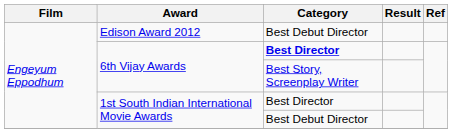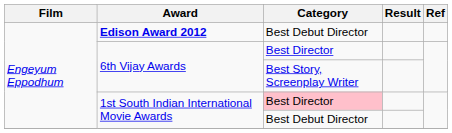(150, 32) normal -> (153, 32) bold
(303, 50) bold -> (300, 50) normal
(300, 100) no background -> (300, 100) pink background
